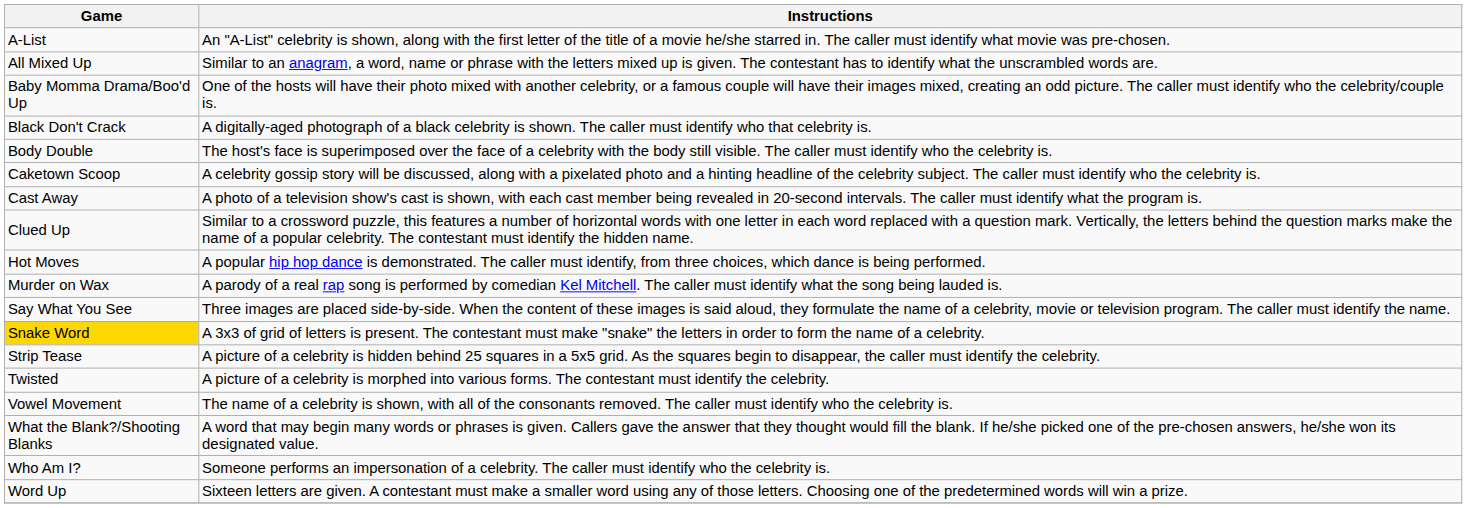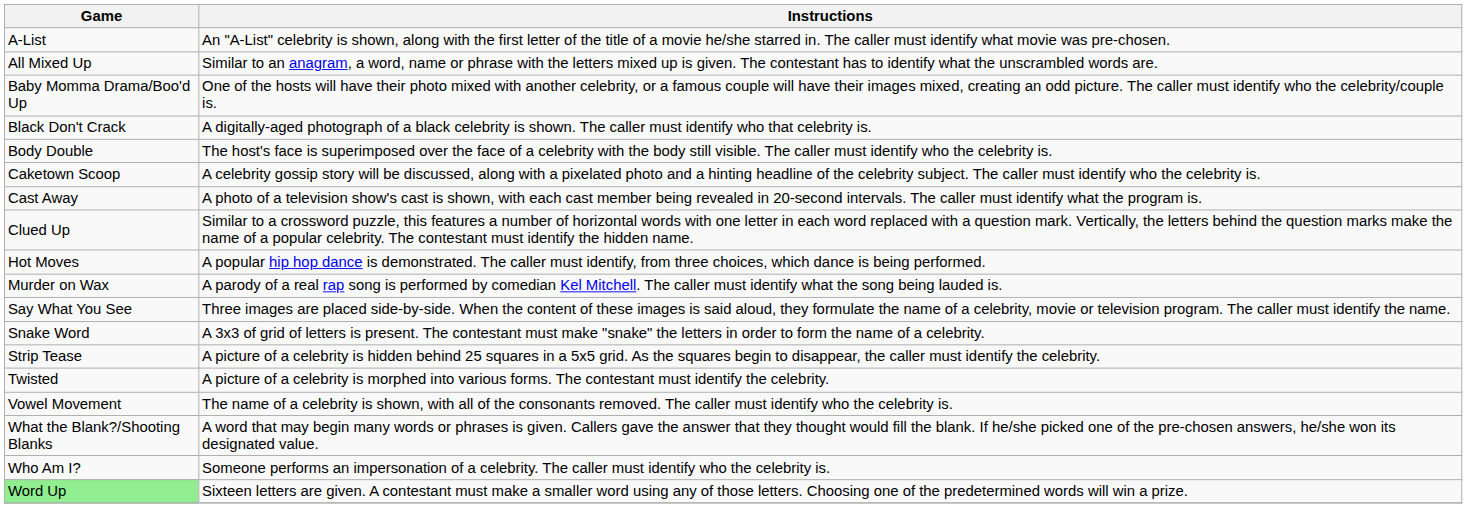(49, 332) gold background -> (49, 332) no background
(37, 491) no background -> (37, 491) lightgreen background
